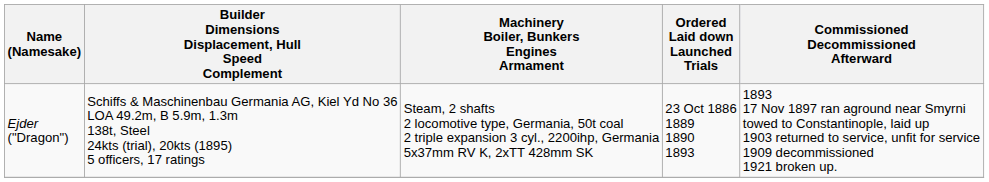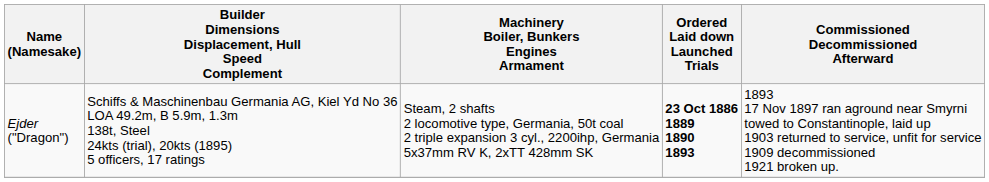(701, 131) normal -> (702, 131) bold
